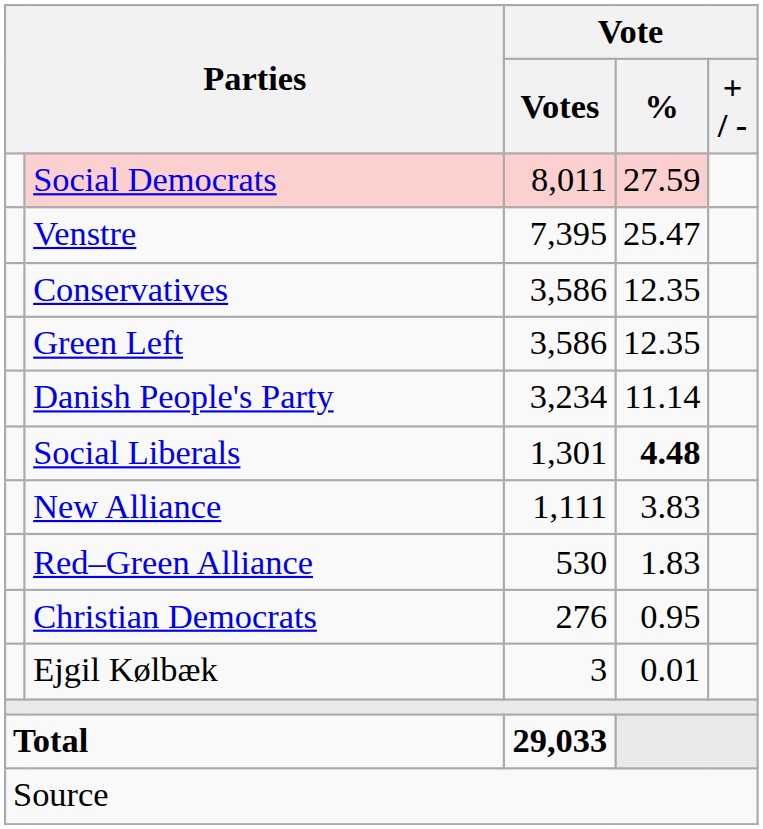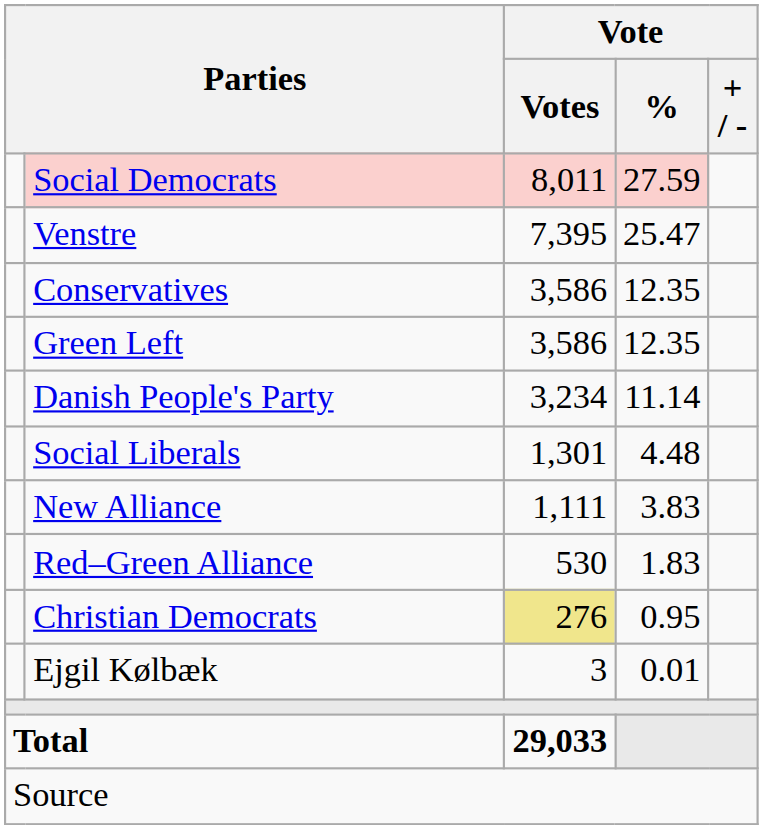(670, 452) bold -> (670, 452) normal
(581, 616) no background -> (581, 616) khaki background
